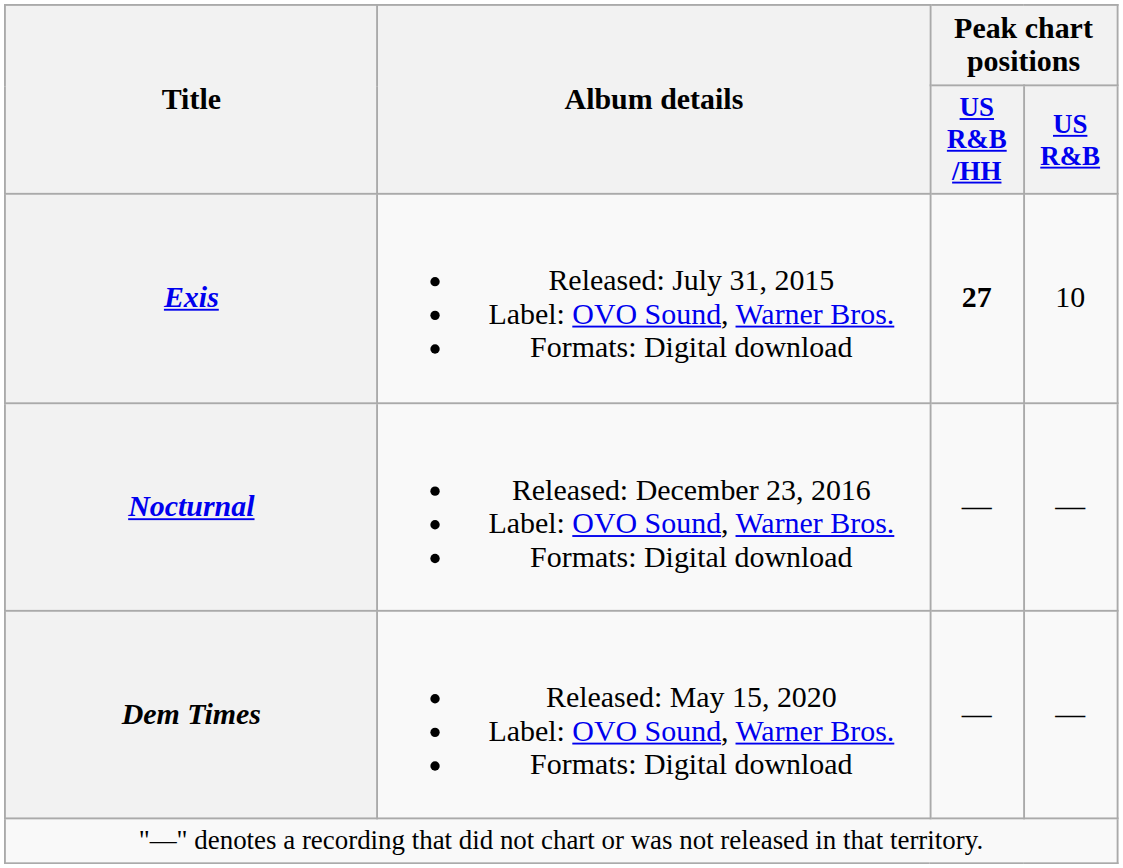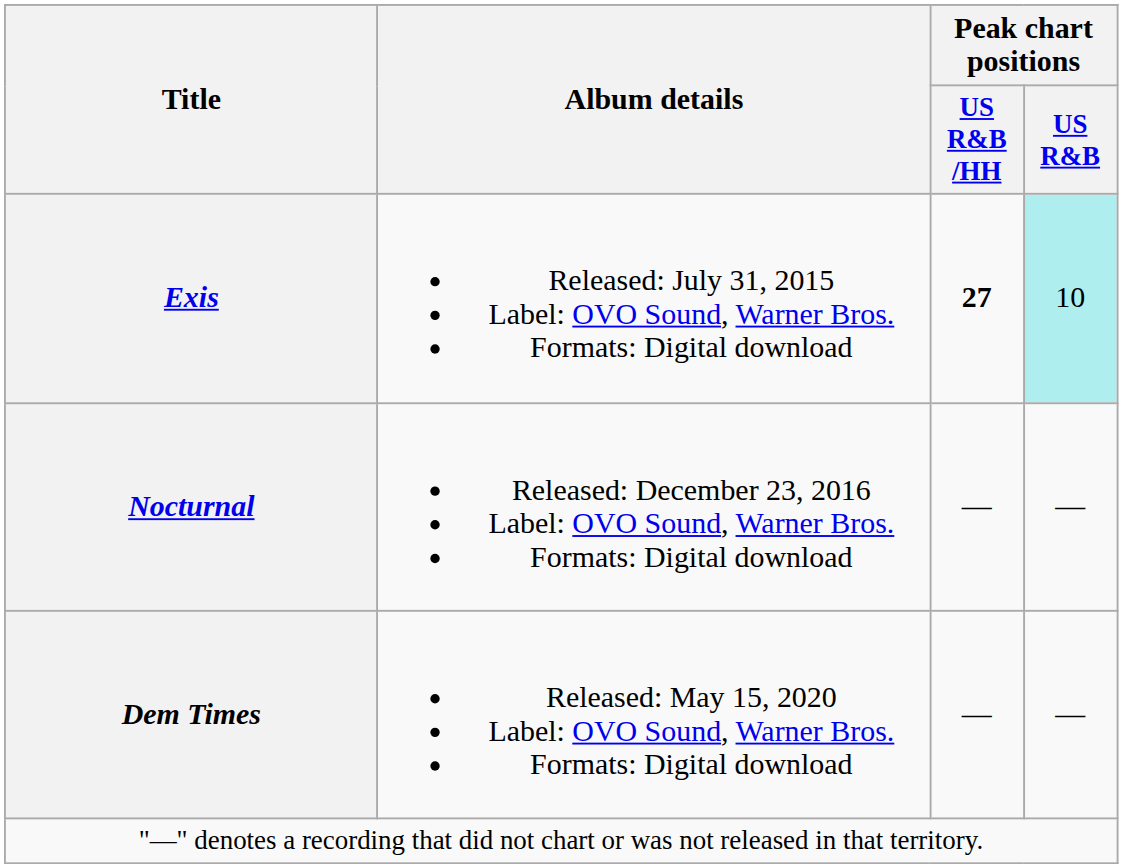(1070, 297) no background -> (1070, 297) paleturquoise background
